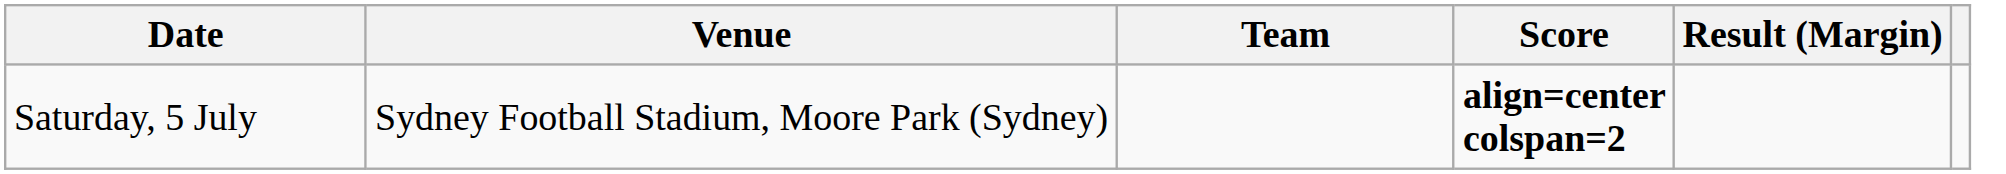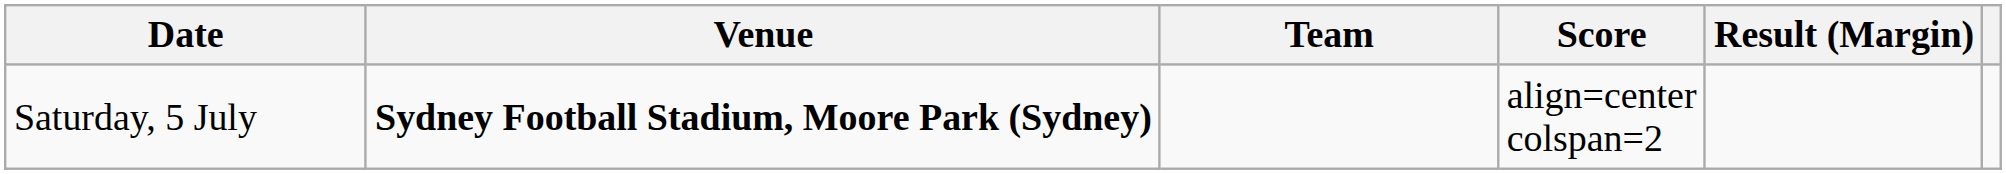(742, 116) normal -> (763, 116) bold
(1564, 116) bold -> (1602, 116) normal
